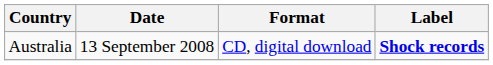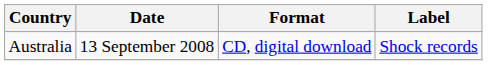(432, 45) bold -> (429, 45) normal
